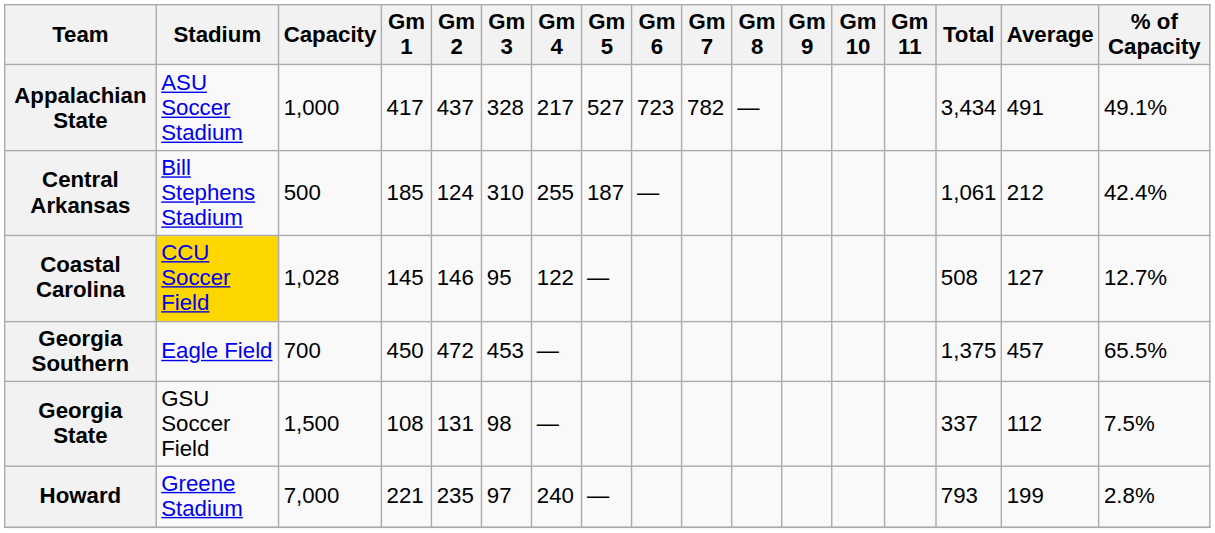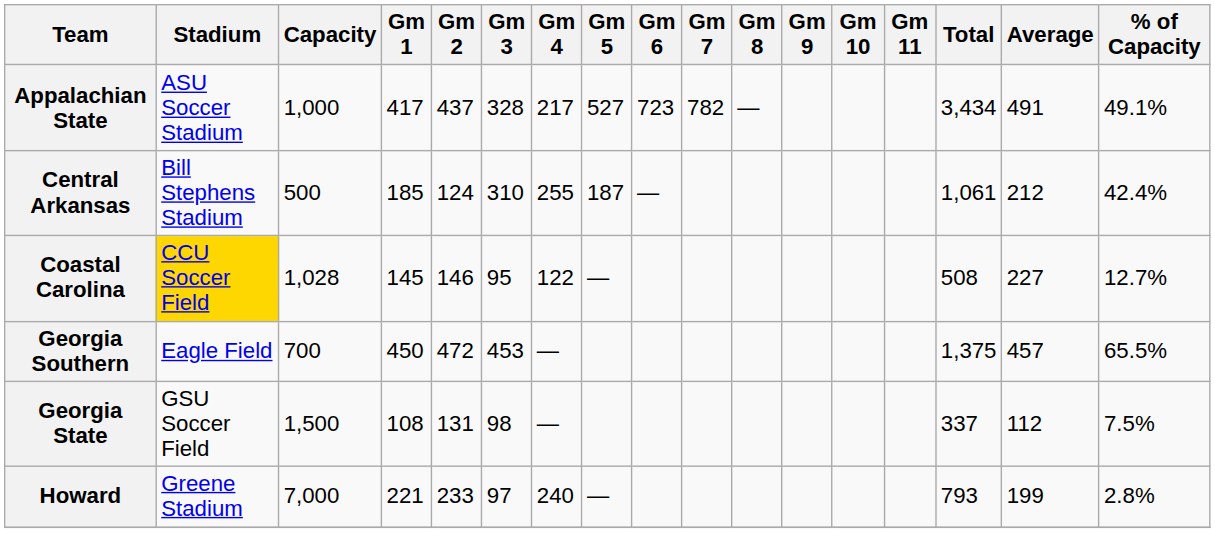(1025, 278) 127 -> (1025, 278) 227
(455, 496) 235 -> (455, 496) 233
